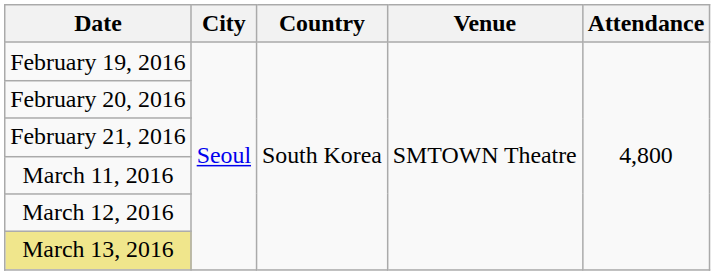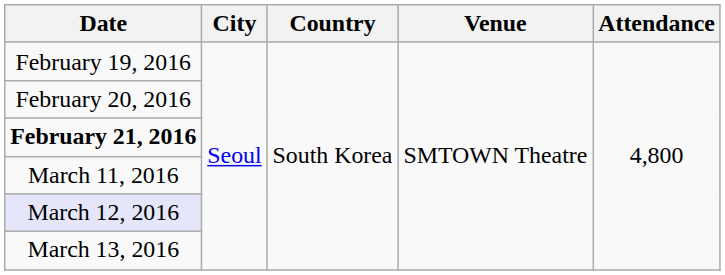(98, 136) normal -> (103, 136) bold
(98, 212) no background -> (103, 212) lavender background
(98, 250) khaki background -> (103, 250) no background
